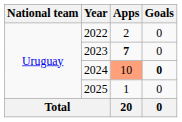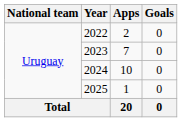(126, 51) bold -> (126, 51) normal
(126, 70) lightsalmon background -> (126, 70) no background
(159, 70) bold -> (159, 70) normal
